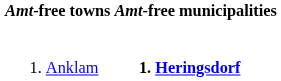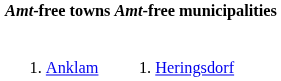(196, 68) bold -> (196, 68) normal
